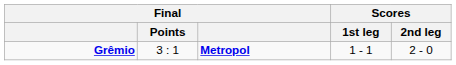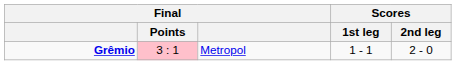(168, 50) no background -> (168, 50) pink background
(225, 50) bold -> (223, 50) normal
